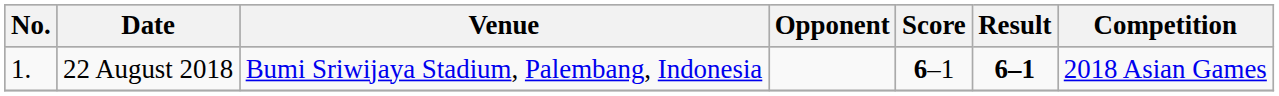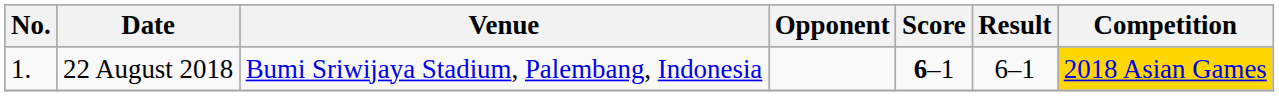(1015, 68) bold -> (1015, 68) normal
(1165, 68) no background -> (1165, 68) gold background
